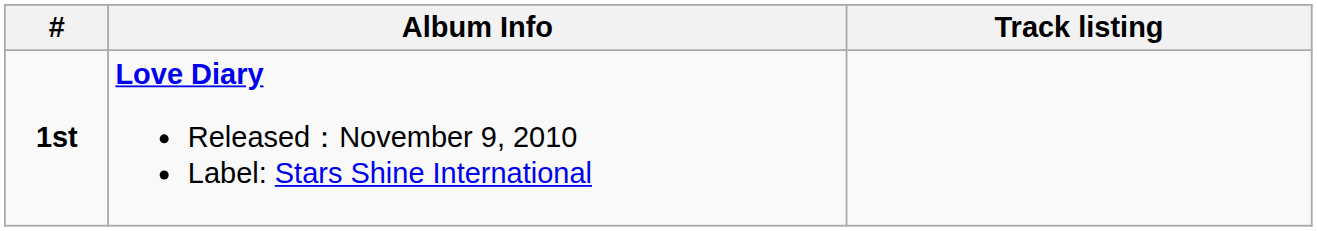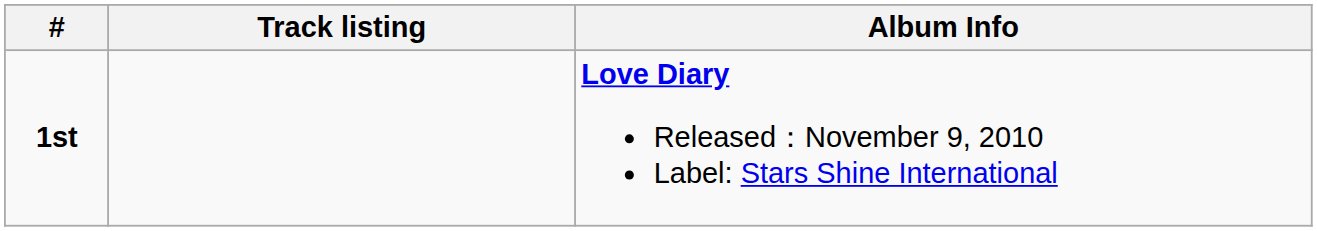columns swapped: (477, 27) <-> (1079, 27)
